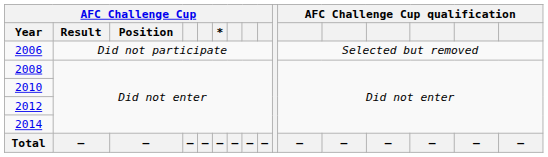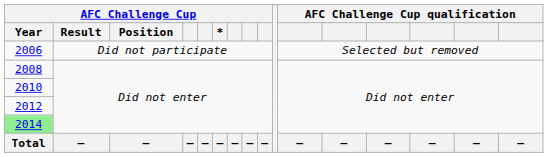(29, 124) no background -> (29, 124) lightgreen background
